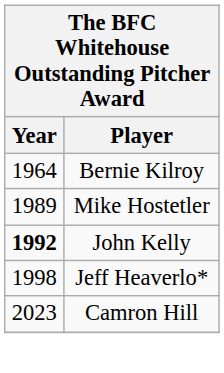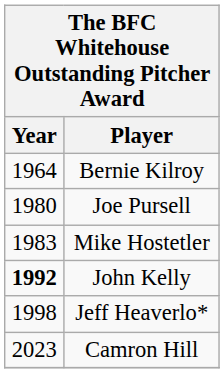+ row: (142, 206)
(34, 206) 1989 -> (34, 242) 1983
